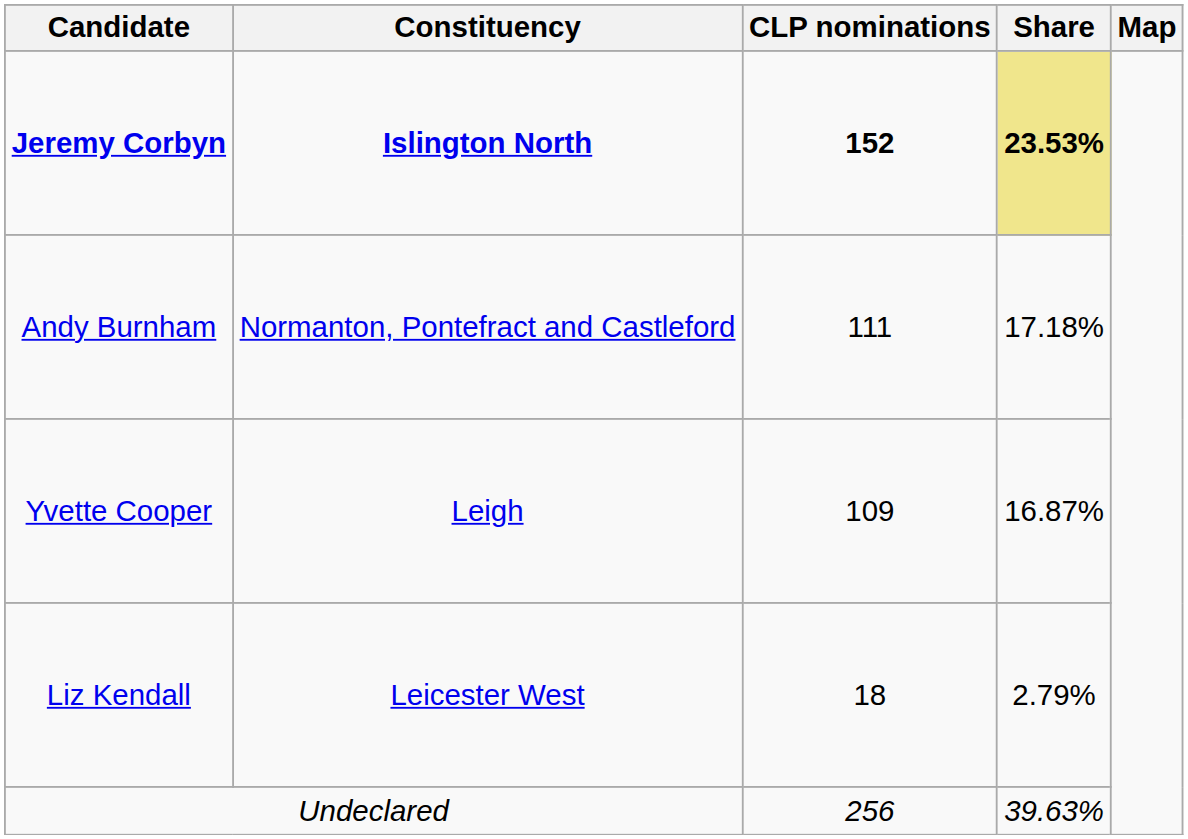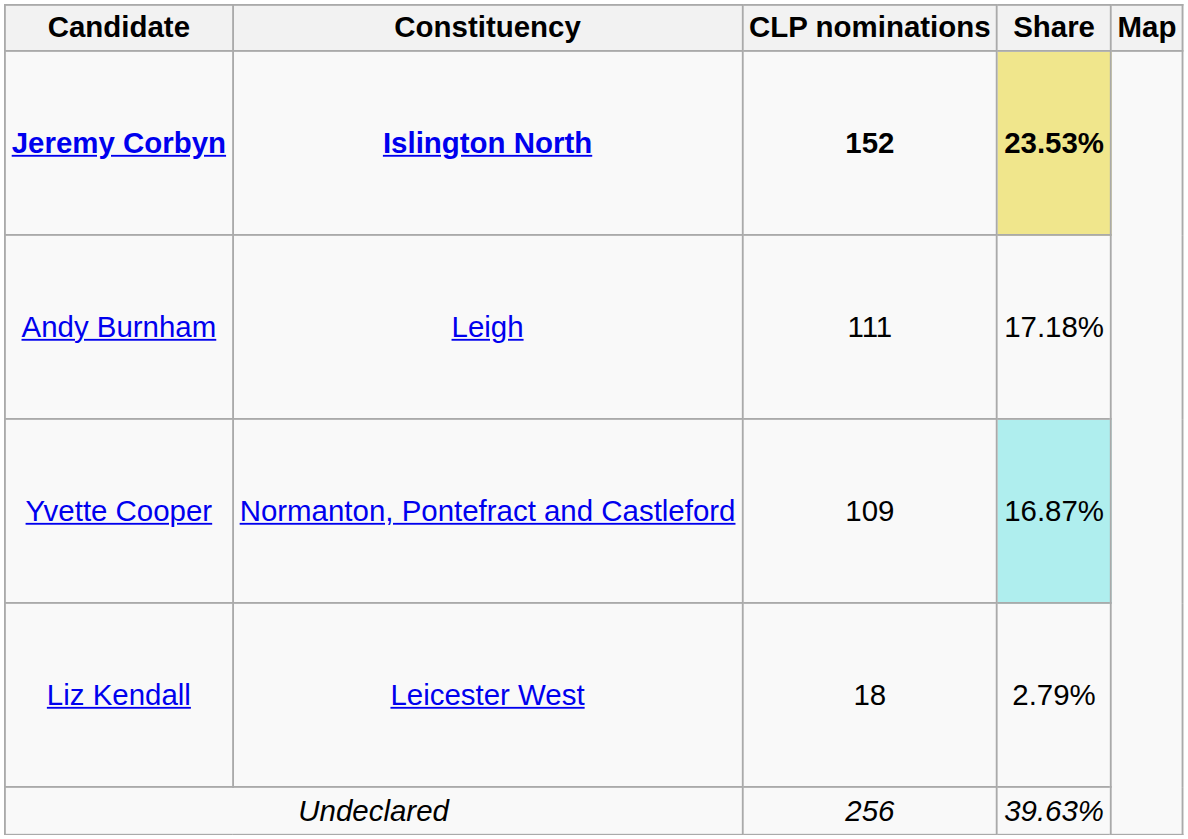(488, 327) Normanton, Pontefract and Castleford -> (488, 327) Leigh
(488, 511) Leigh -> (488, 511) Normanton, Pontefract and Castleford
(1054, 511) no background -> (1054, 511) paleturquoise background
